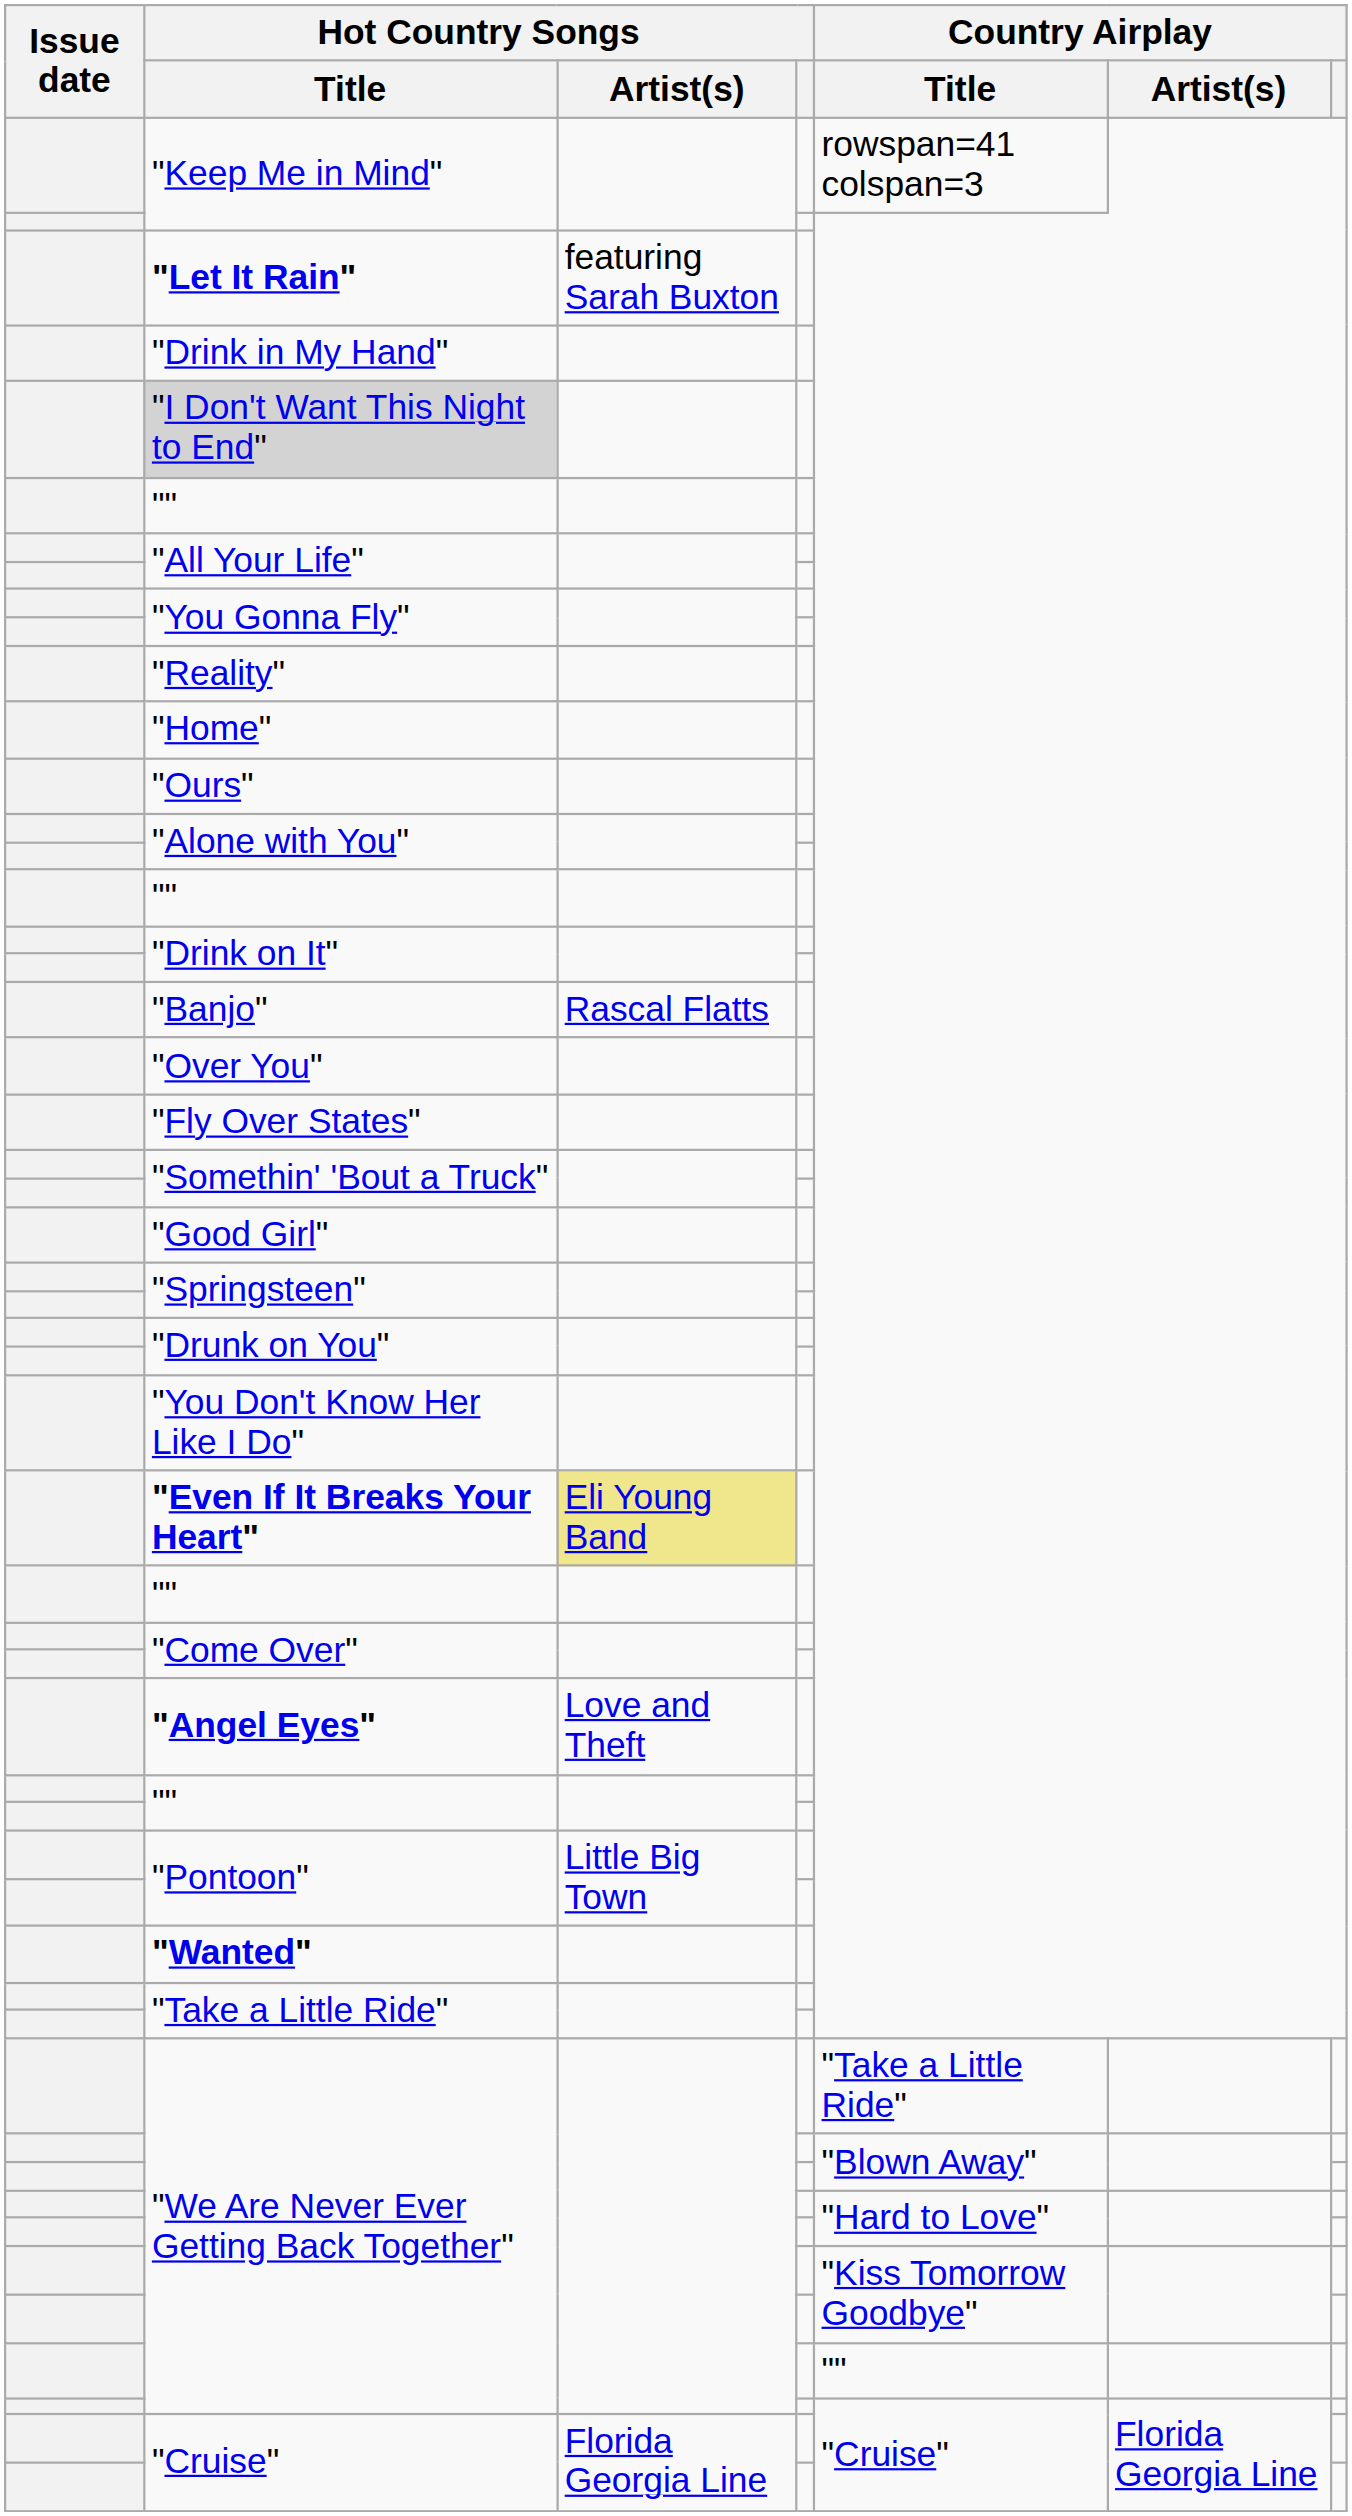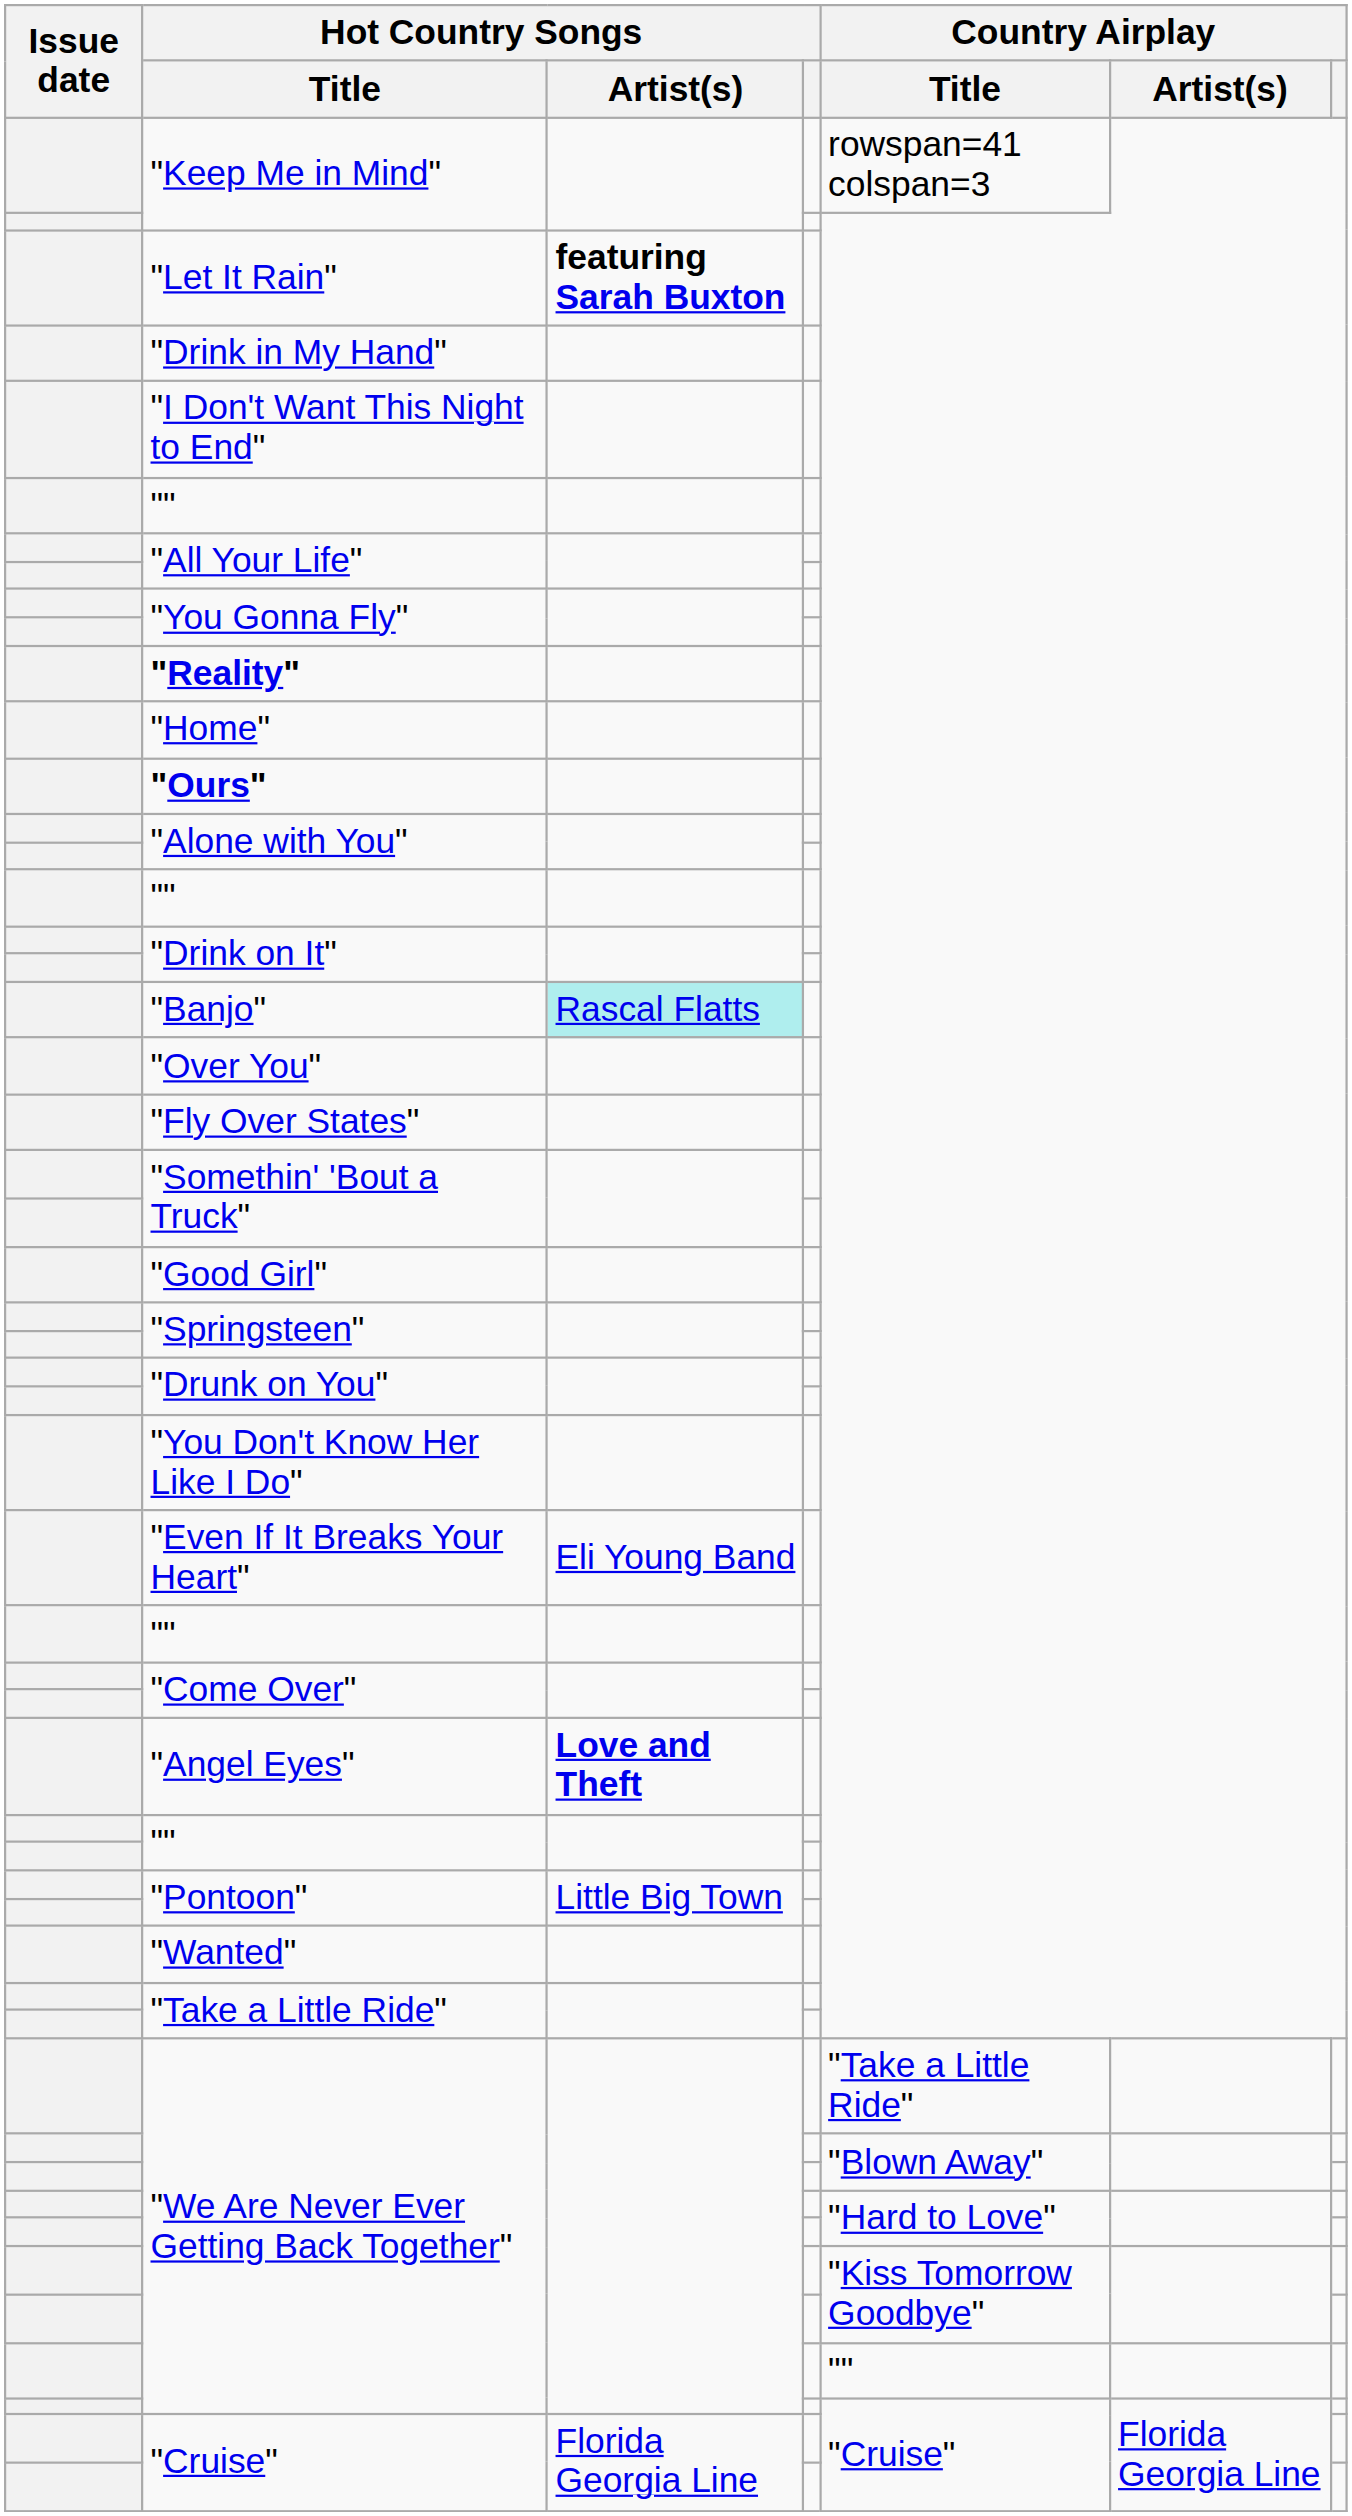(254, 276) bold -> (244, 276) normal
(672, 276) normal -> (670, 276) bold
(338, 428) lightgrey background -> (337, 428) no background
(219, 672) normal -> (225, 672) bold
(203, 785) normal -> (209, 785) bold
(667, 1009) no background -> (658, 1009) paleturquoise background
(341, 1517) bold -> (327, 1557) normal
(638, 1517) khaki background -> (675, 1557) no background
(264, 1725) bold -> (253, 1765) normal
(637, 1725) normal -> (633, 1765) bold
(232, 1953) bold -> (223, 1953) normal
